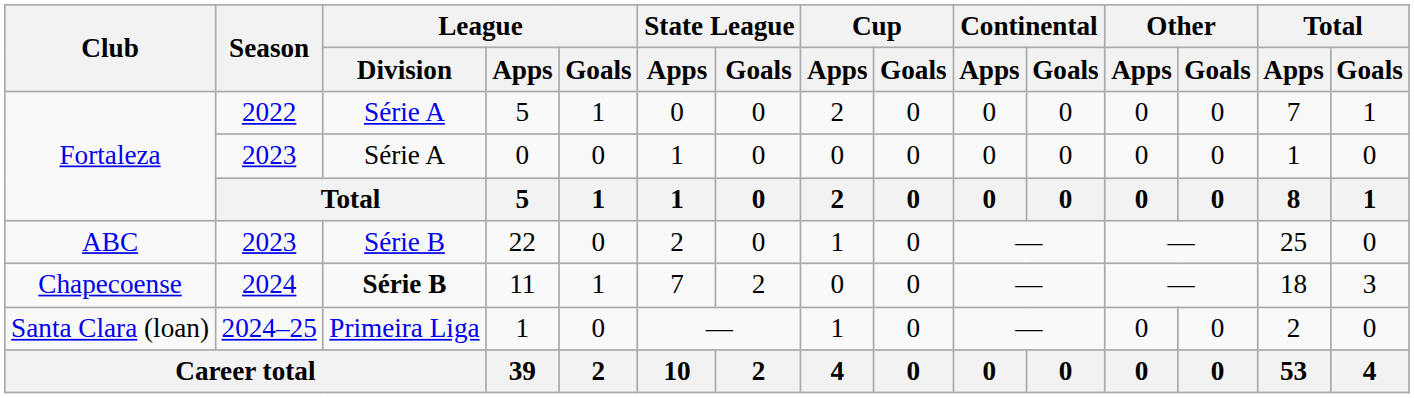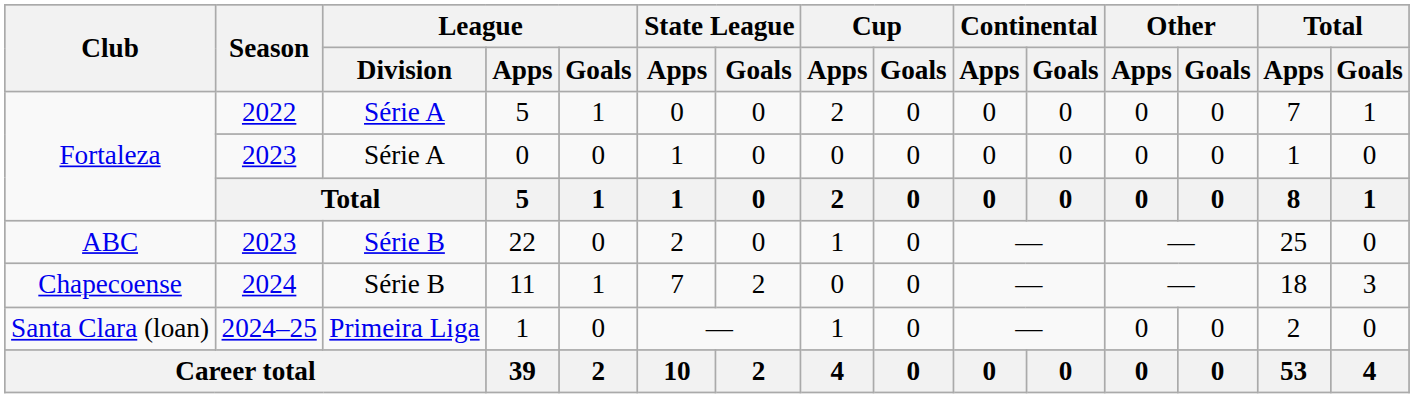(404, 284) bold -> (404, 284) normal
